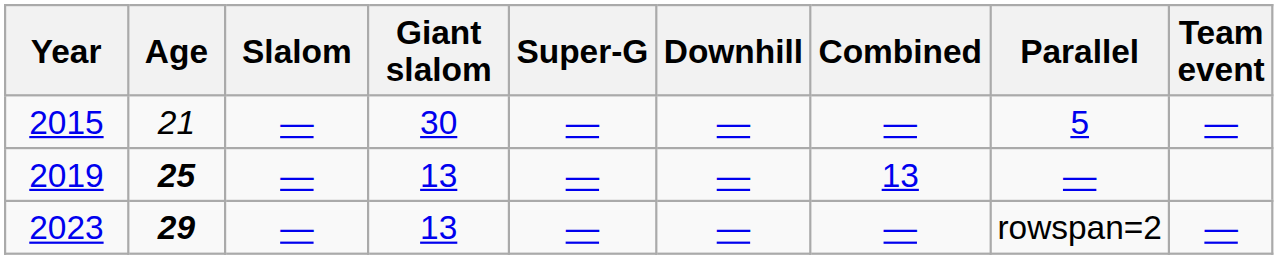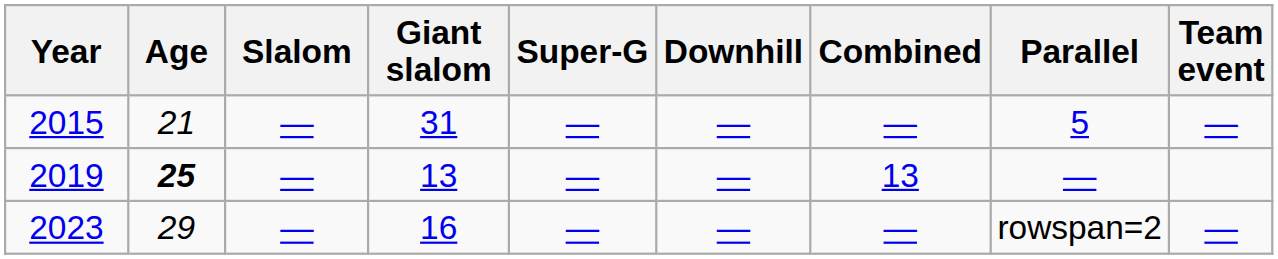(439, 122) 30 -> (439, 122) 31
(176, 228) bold -> (176, 228) normal
(439, 228) 13 -> (439, 228) 16
